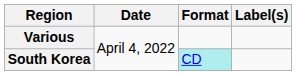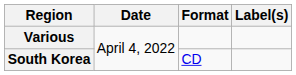(191, 59) paleturquoise background -> (191, 59) no background
